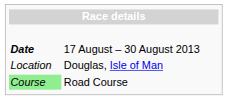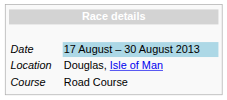(22, 49) bold -> (22, 49) normal
(132, 49) no background -> (132, 49) lightblue background
(28, 82) lightgreen background -> (28, 82) no background
